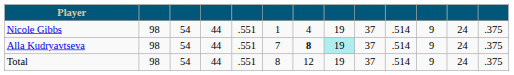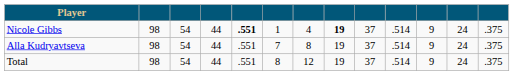(247, 29) normal -> (247, 29) bold
(339, 29) normal -> (339, 29) bold
(308, 45) bold -> (308, 45) normal
(339, 45) paleturquoise background -> (339, 45) no background
